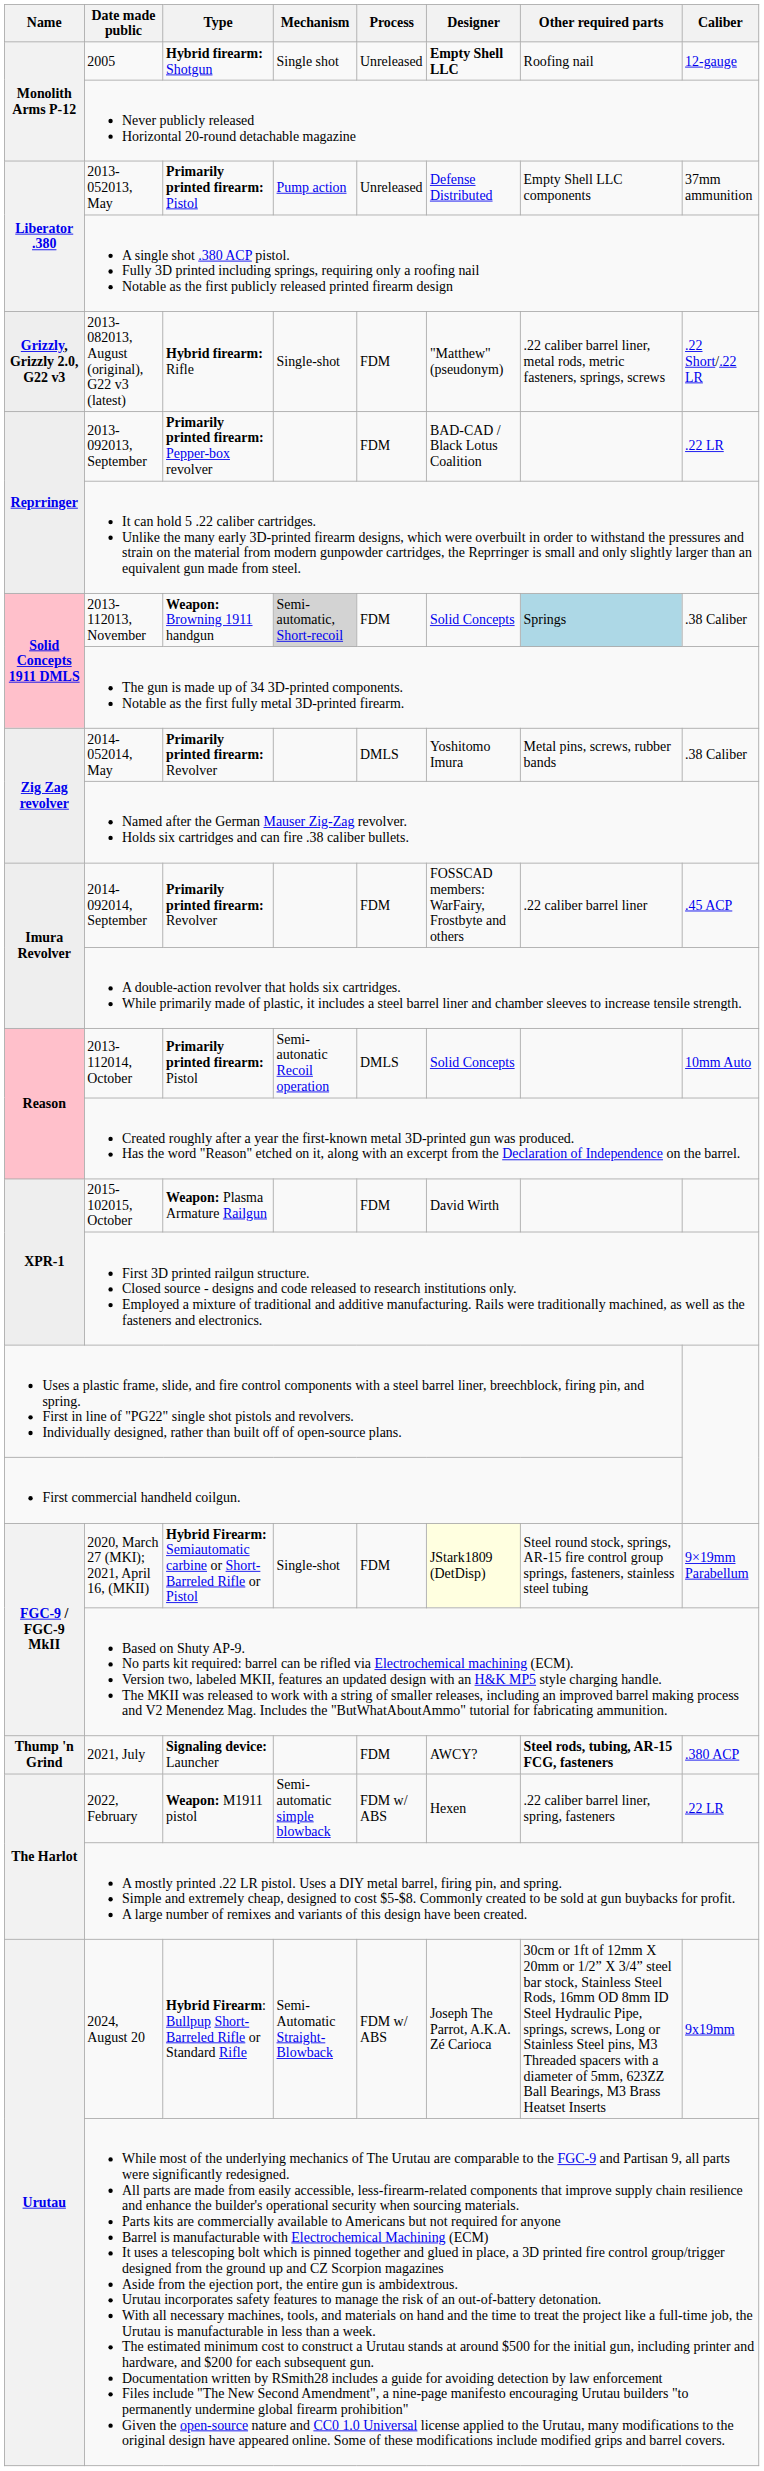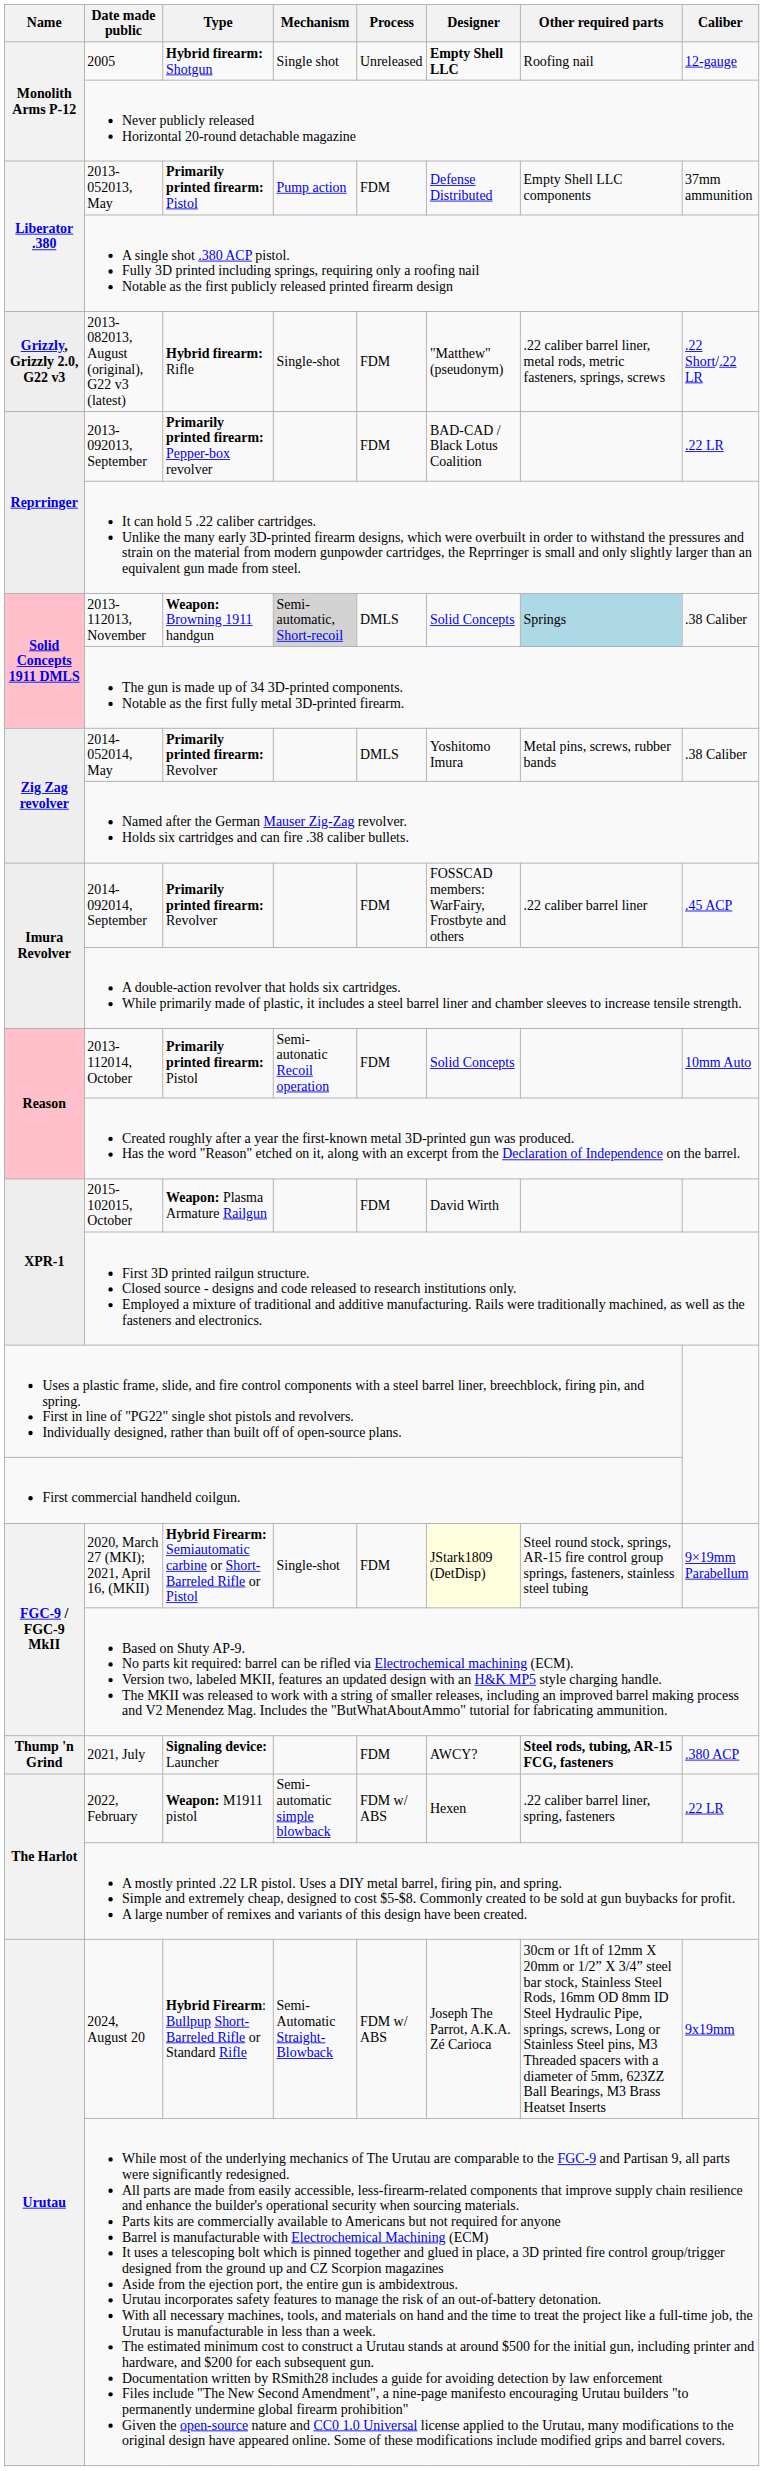(391, 187) Unreleased -> (375, 187) FDM
(375, 620) FDM -> (379, 620) DMLS
(379, 1063) DMLS -> (375, 1063) FDM
